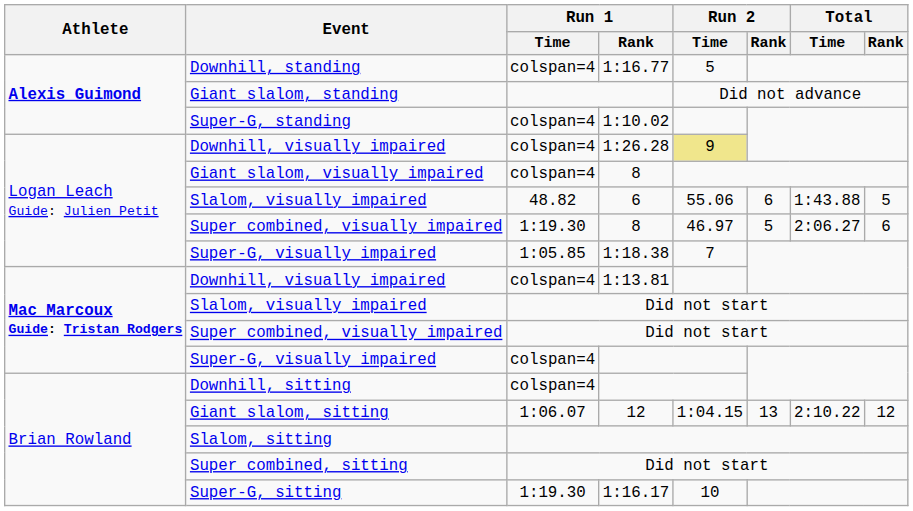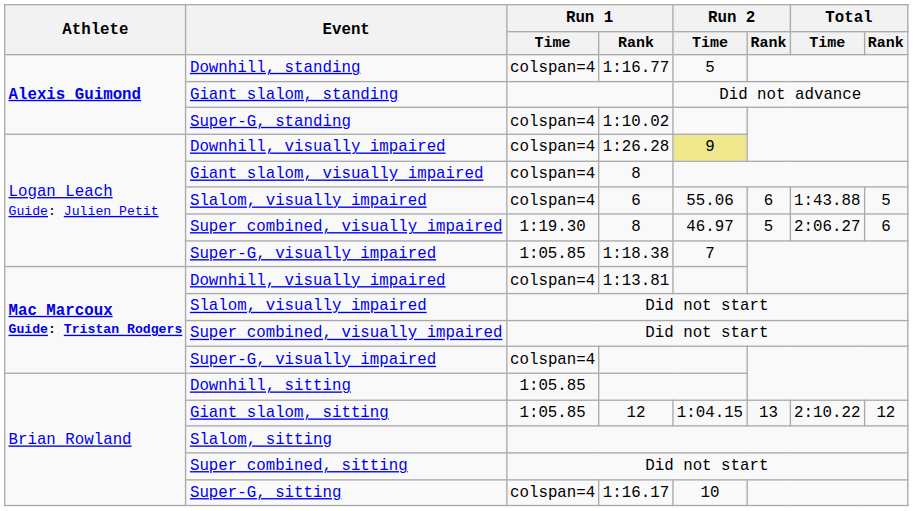(553, 200) 48.82 -> (553, 200) colspan=4
(553, 386) colspan=4 -> (553, 386) 1:05.85
(553, 413) 1:06.07 -> (553, 413) 1:05.85
(553, 492) 1:19.30 -> (553, 492) colspan=4
